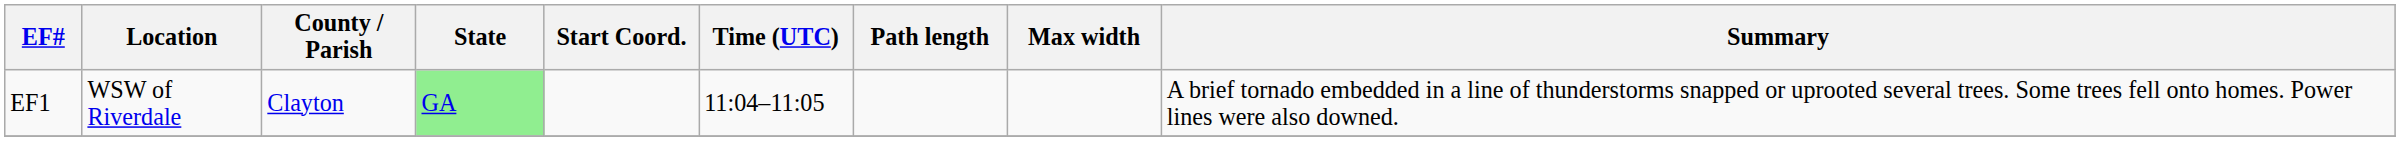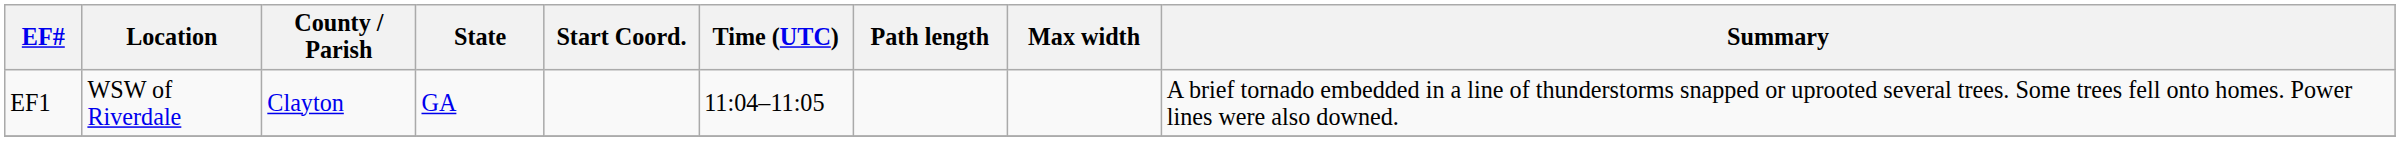(439, 102) lightgreen background -> (439, 102) no background
